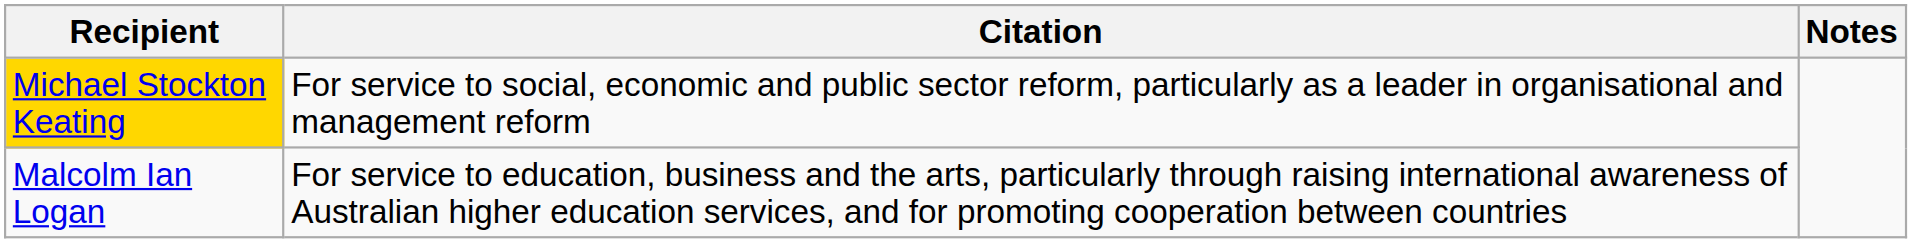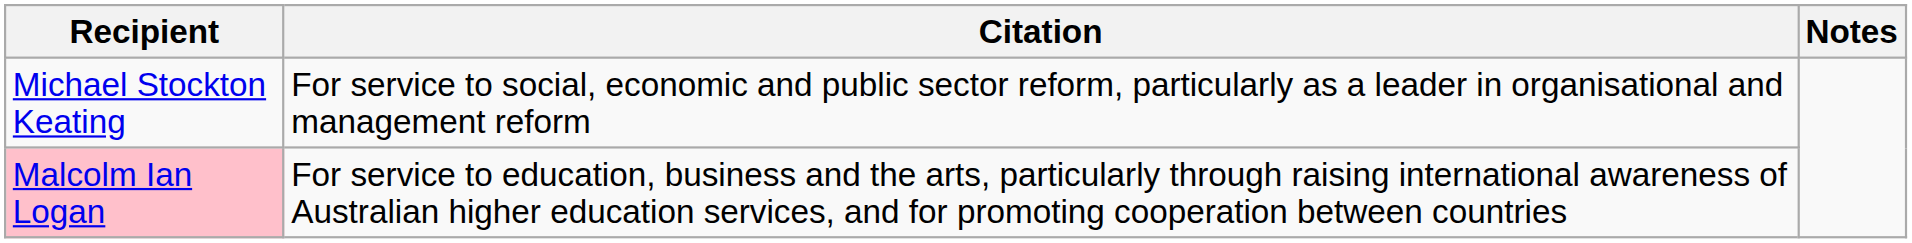(139, 103) gold background -> (139, 103) no background
(102, 193) no background -> (102, 193) pink background
